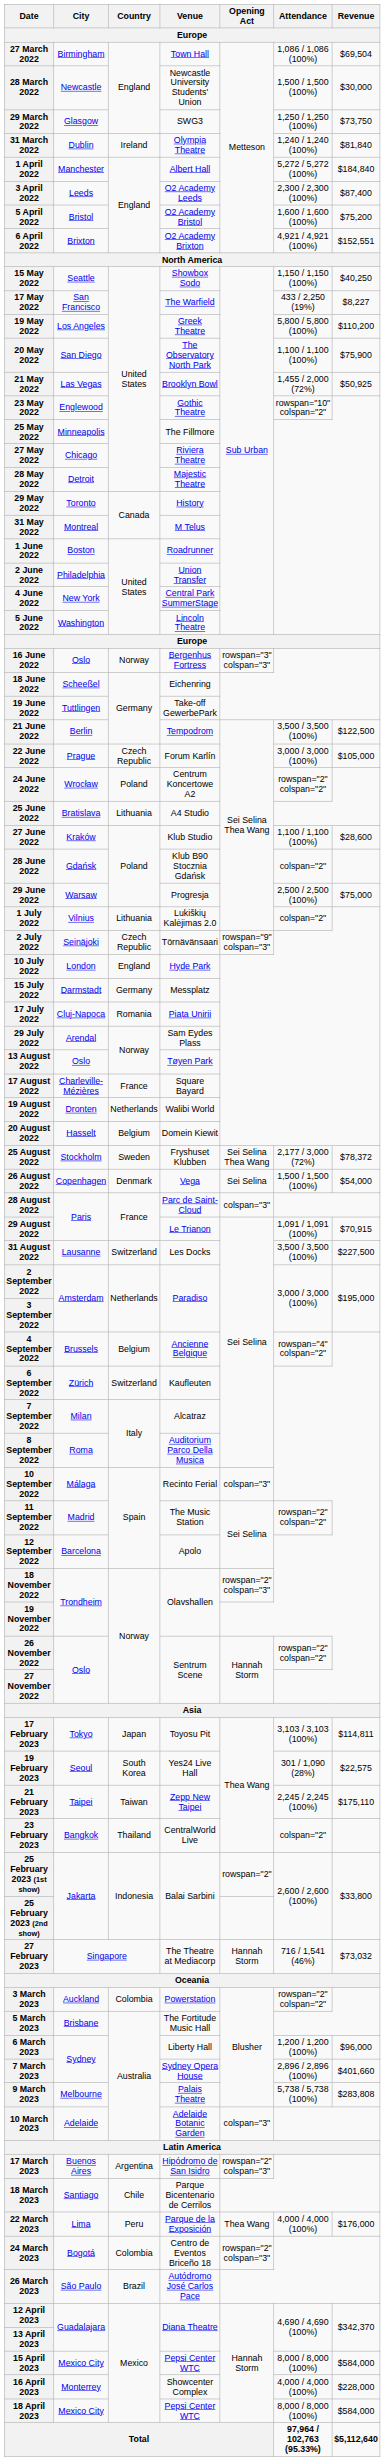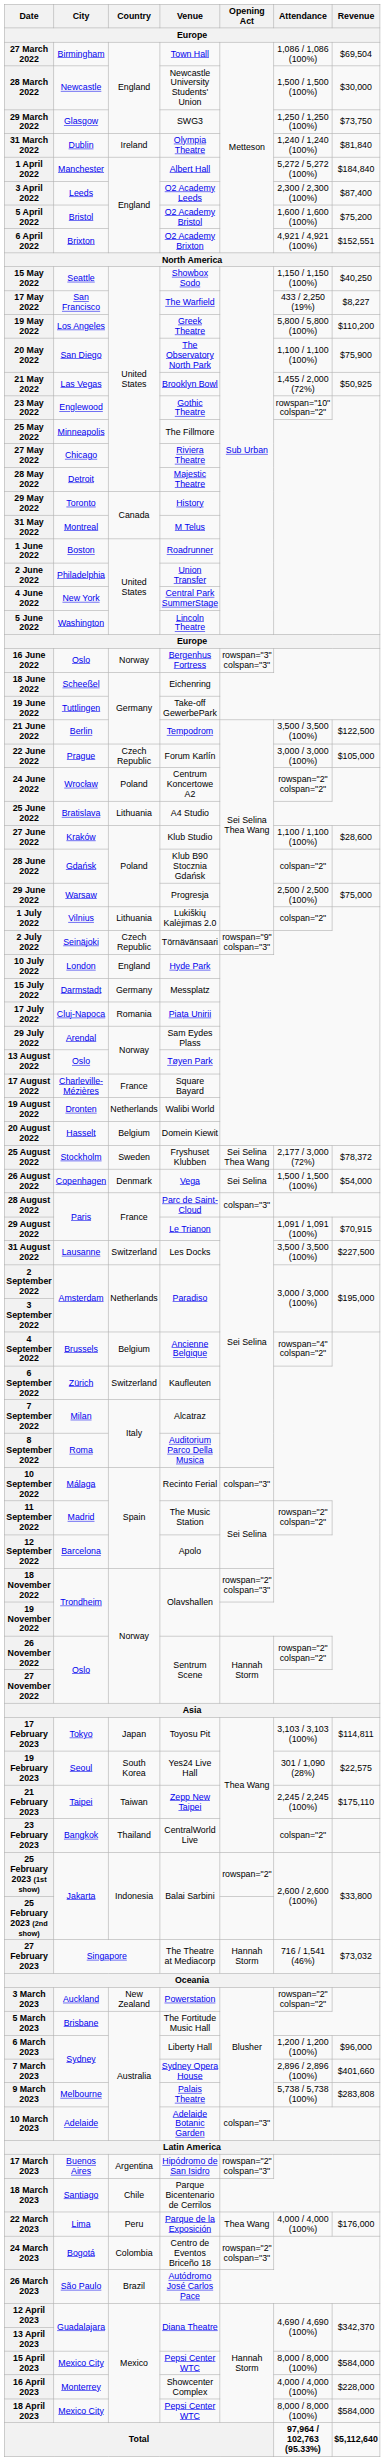(134, 1999) Colombia -> (134, 1999) New Zealand
